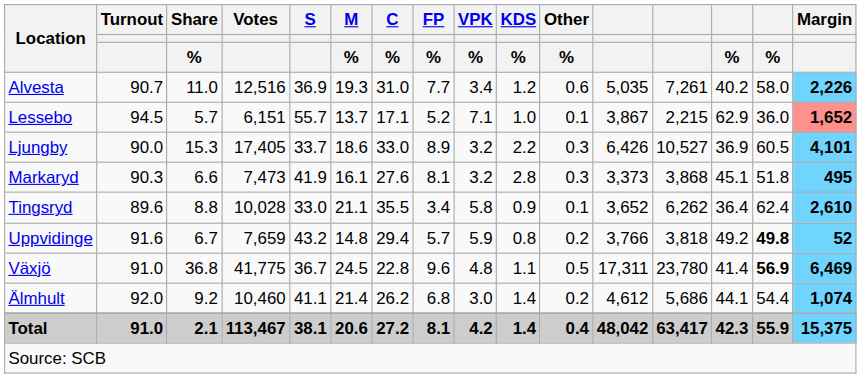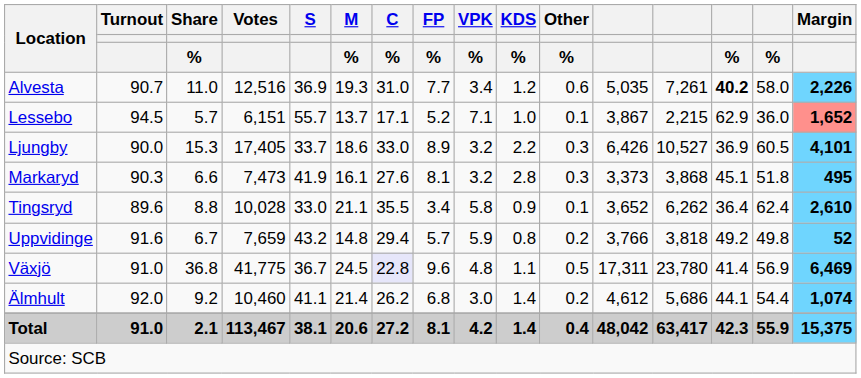(732, 87) normal -> (732, 87) bold
(773, 237) bold -> (773, 237) normal
(393, 267) no background -> (393, 267) lavender background
(773, 267) bold -> (773, 267) normal
